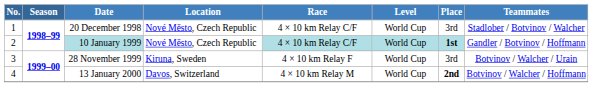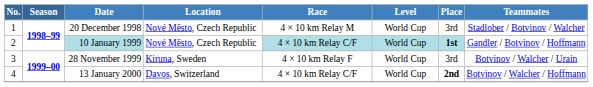(317, 27) 4 × 10 km Relay C/F -> (317, 27) 4 × 10 km Relay M
(317, 74) 4 × 10 km Relay M -> (317, 74) 4 × 10 km Relay C/F
